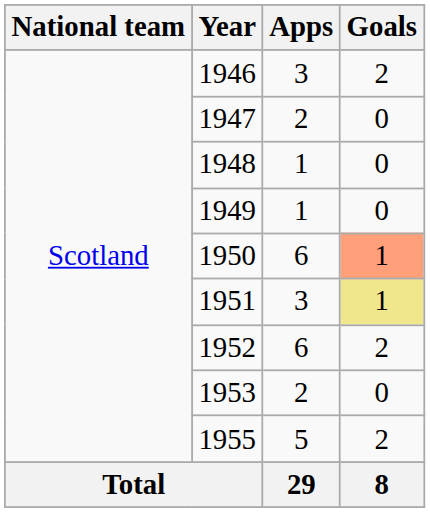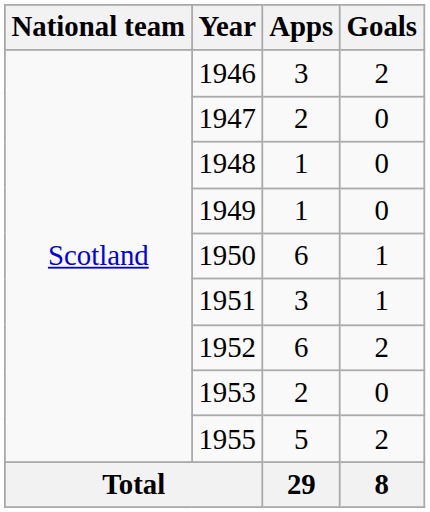(382, 255) lightsalmon background -> (382, 255) no background
(382, 301) khaki background -> (382, 301) no background
